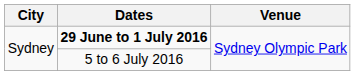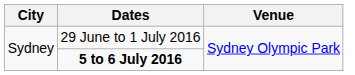(134, 37) bold -> (131, 37) normal
(134, 59) normal -> (131, 59) bold
